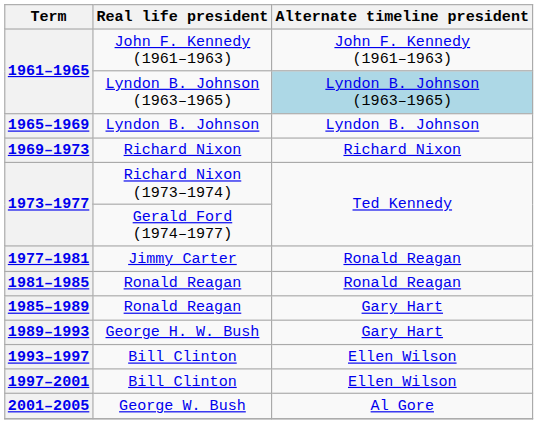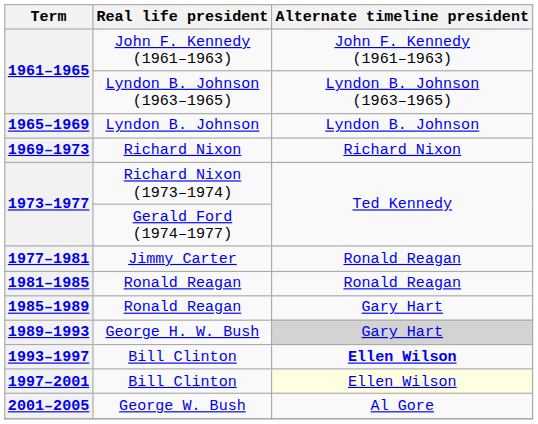(402, 92) lightblue background -> (402, 92) no background
(402, 332) no background -> (402, 332) lightgrey background
(402, 357) normal -> (402, 357) bold
(402, 381) no background -> (402, 381) lightyellow background
